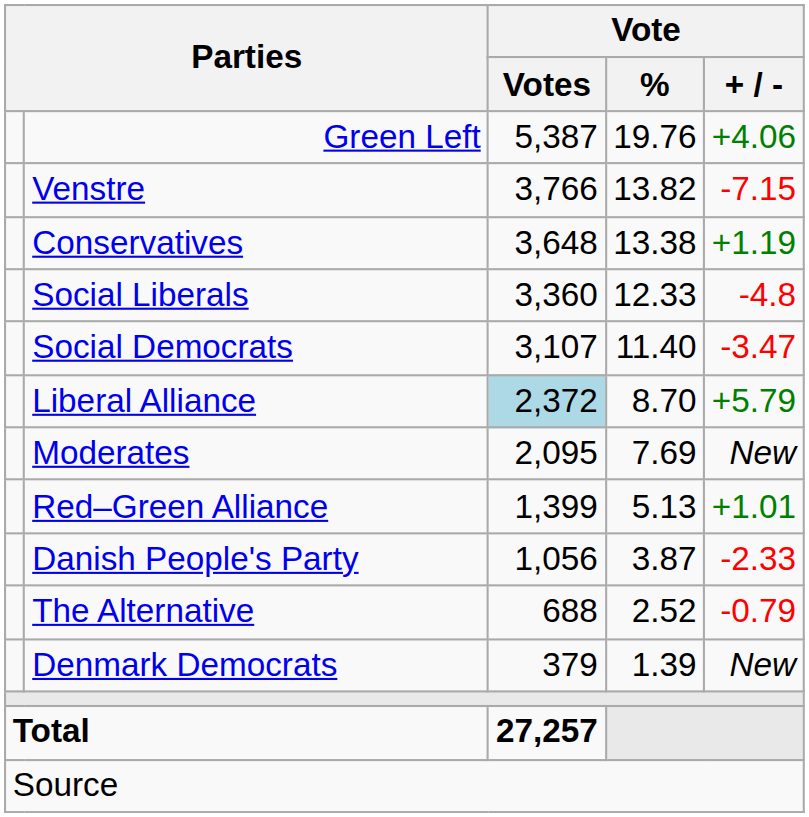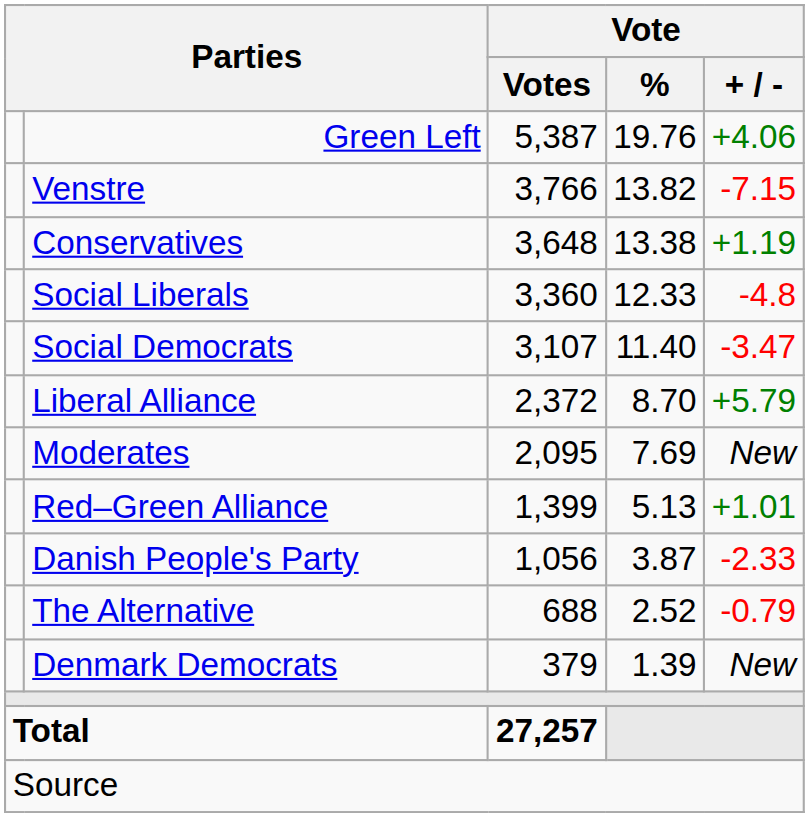(556, 400) lightblue background -> (556, 400) no background
